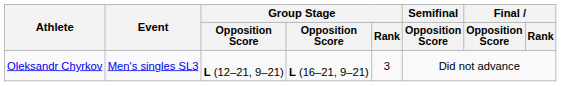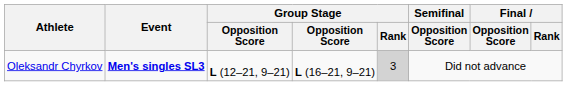(153, 66) normal -> (156, 66) bold
(387, 66) no background -> (393, 66) lightgrey background
